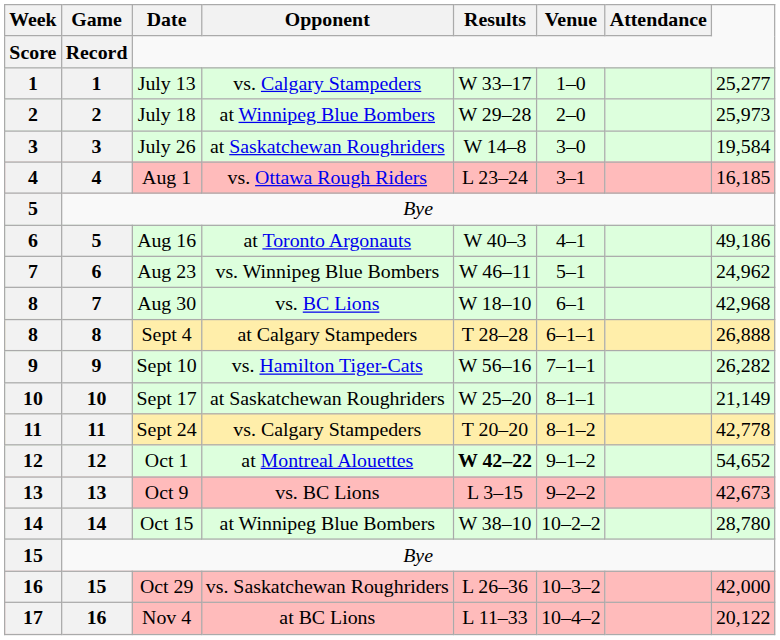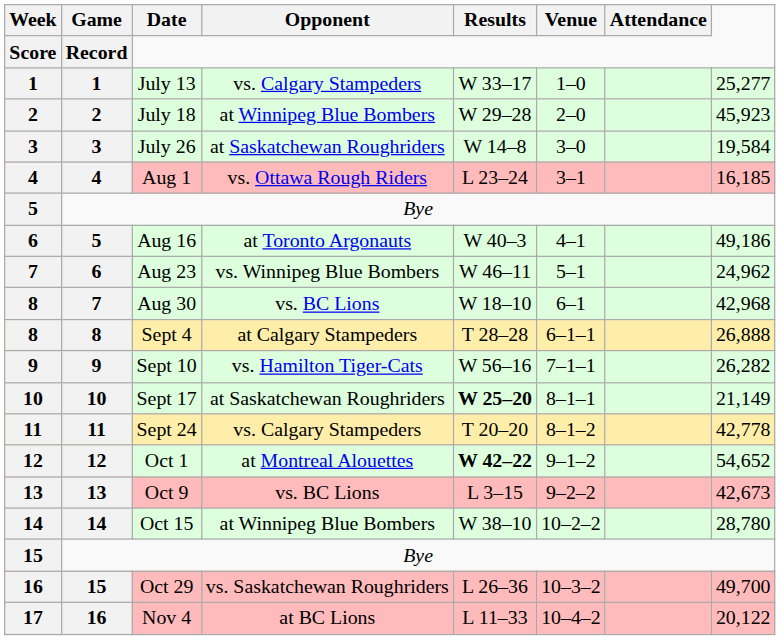(743, 114) 25,973 -> (743, 114) 45,923
(495, 397) normal -> (495, 397) bold
(743, 586) 42,000 -> (743, 586) 49,700
